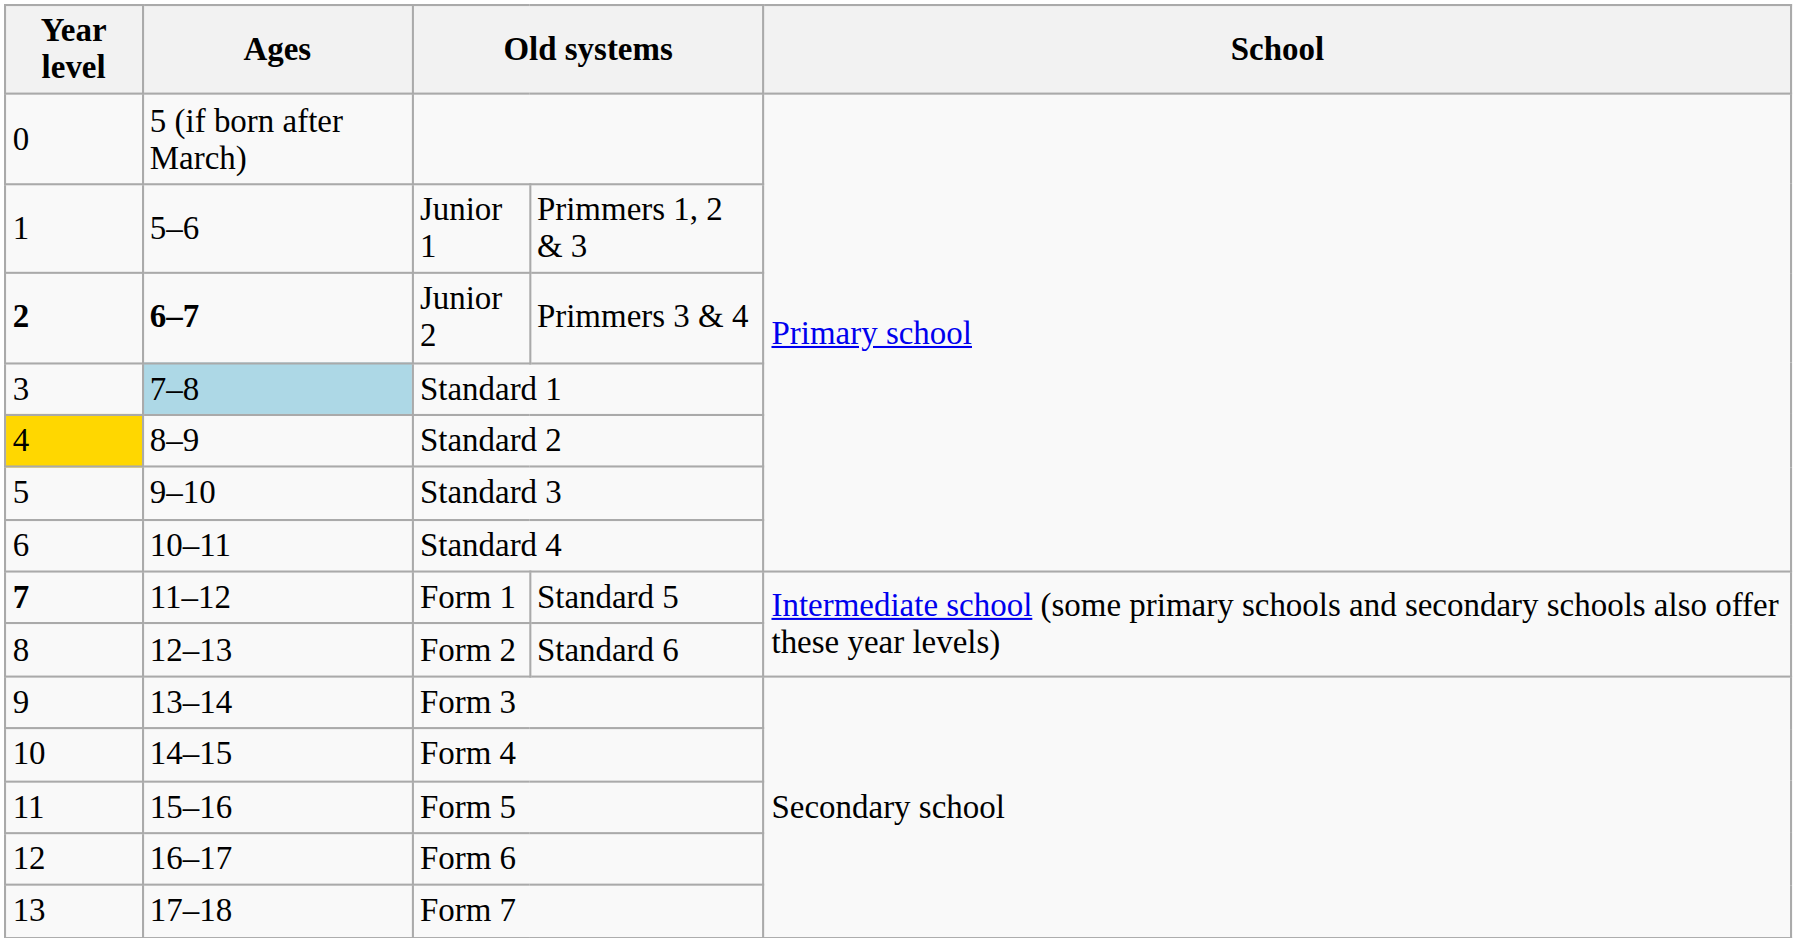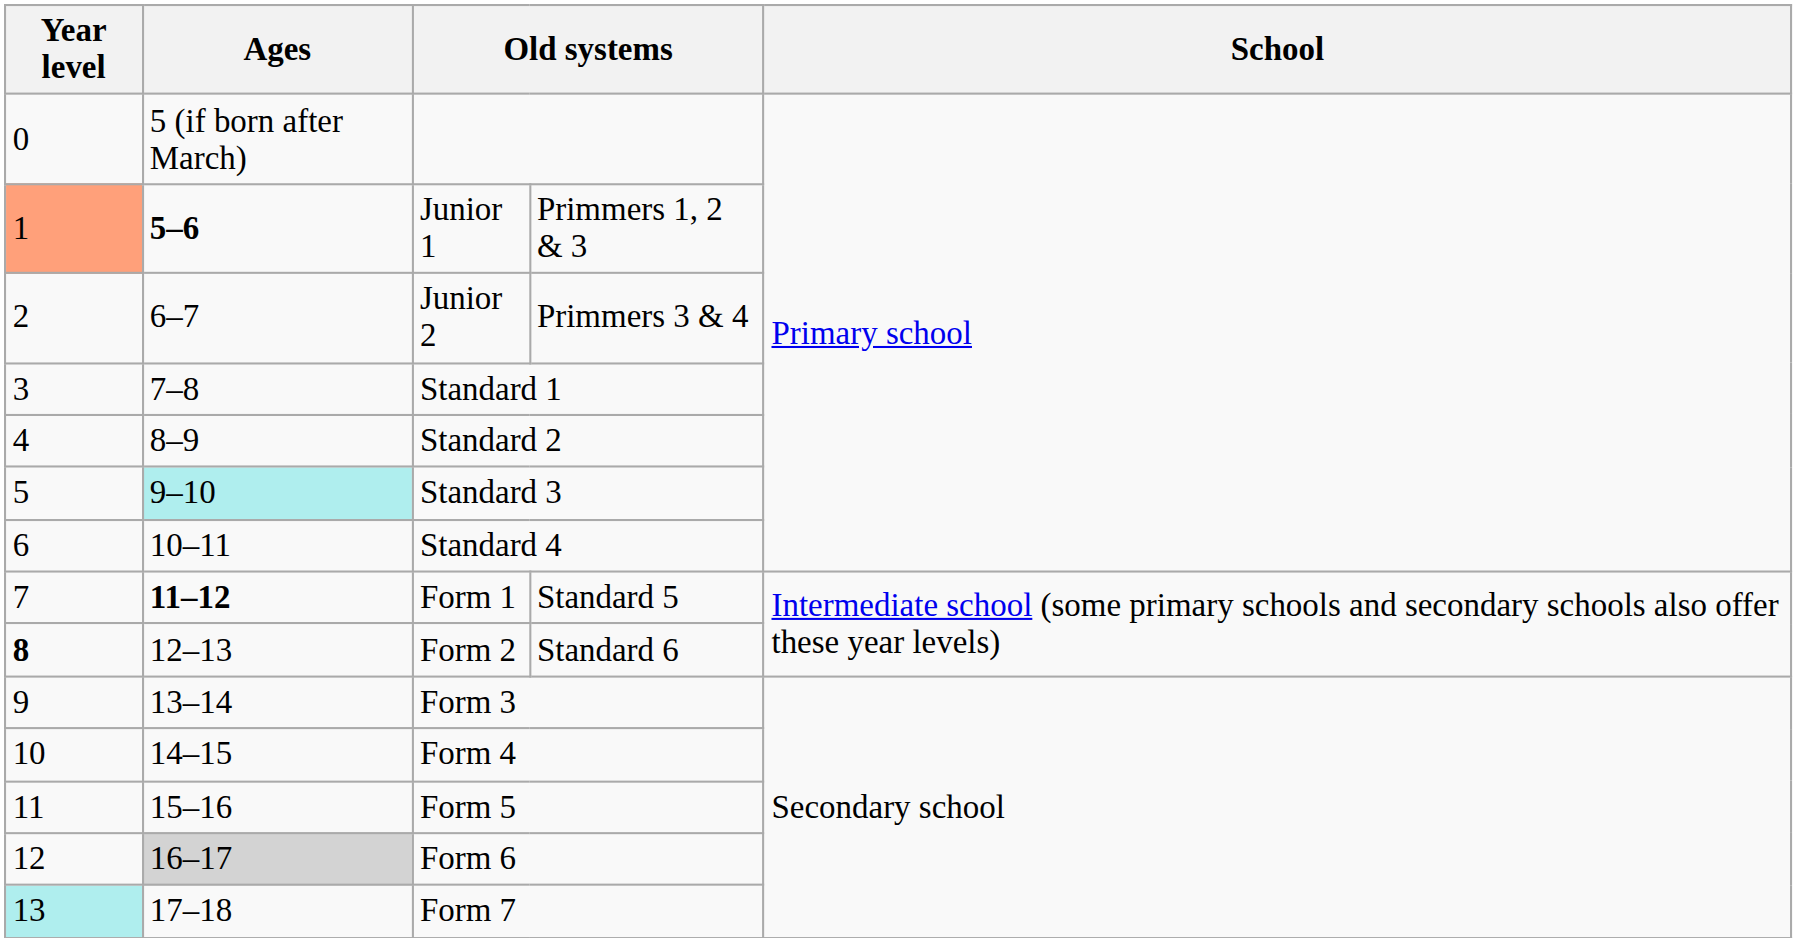(21, 227) no background -> (21, 227) lightsalmon background
(175, 227) normal -> (175, 227) bold
(21, 317) bold -> (21, 317) normal
(175, 317) bold -> (175, 317) normal
(175, 388) lightblue background -> (175, 388) no background
(21, 440) gold background -> (21, 440) no background
(183, 492) no background -> (183, 492) paleturquoise background
(21, 597) bold -> (21, 597) normal
(190, 597) normal -> (190, 597) bold
(21, 649) normal -> (21, 649) bold
(191, 858) no background -> (191, 858) lightgrey background
(29, 910) no background -> (29, 910) paleturquoise background
